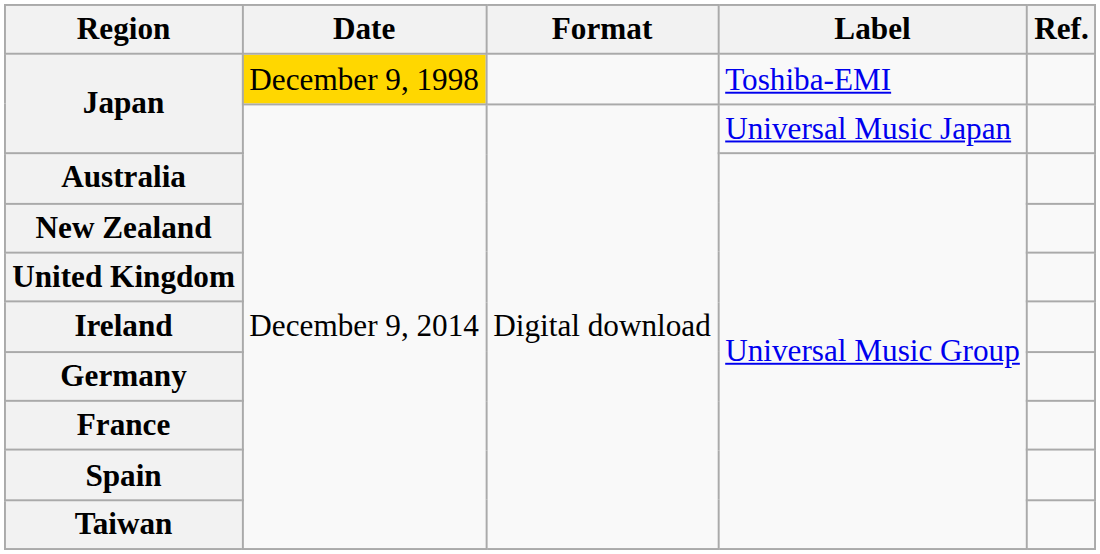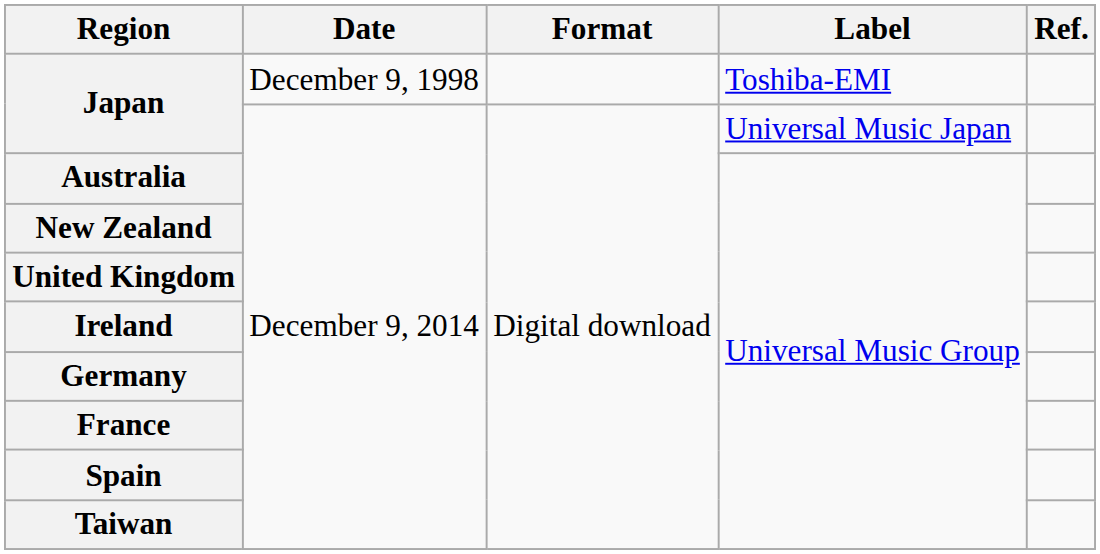(364, 78) gold background -> (364, 78) no background
